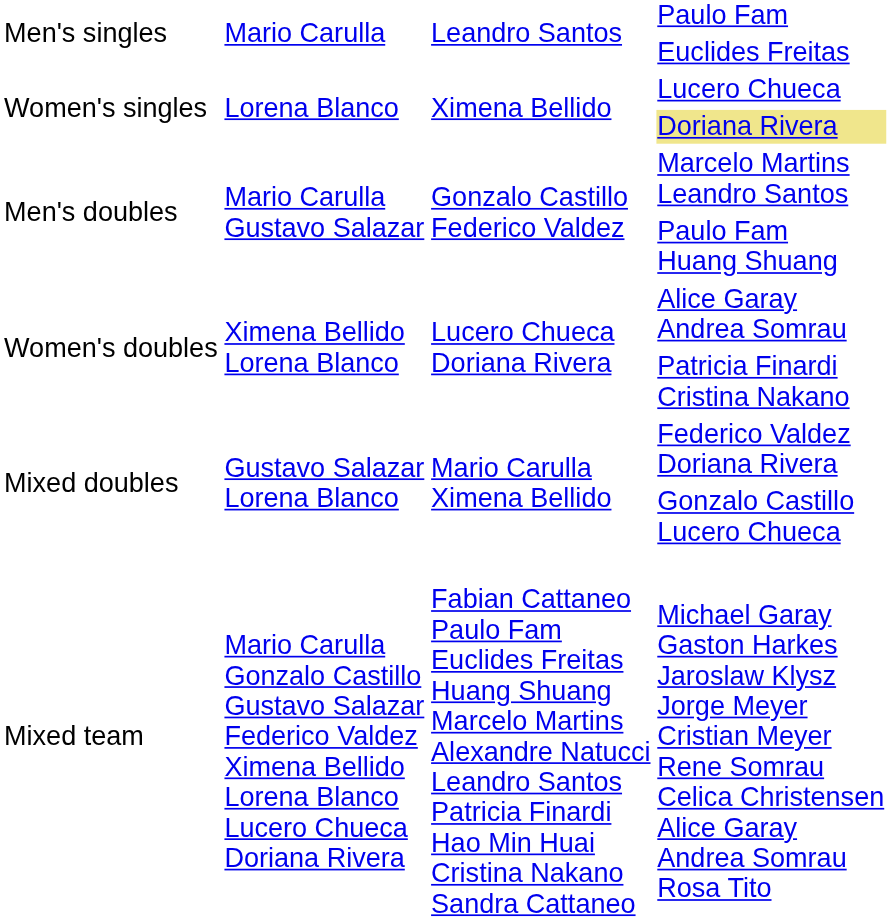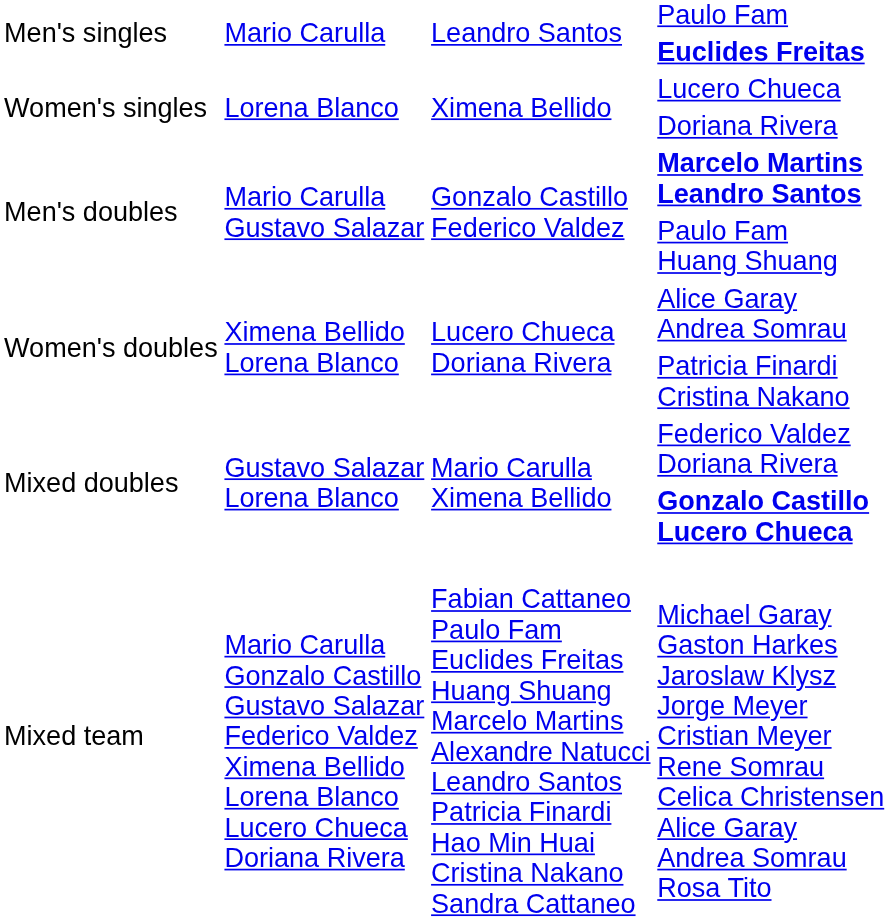(753, 52) normal -> (761, 52) bold
(747, 126) khaki background -> (747, 126) no background
(753, 178) normal -> (760, 178) bold
(756, 516) normal -> (763, 516) bold
